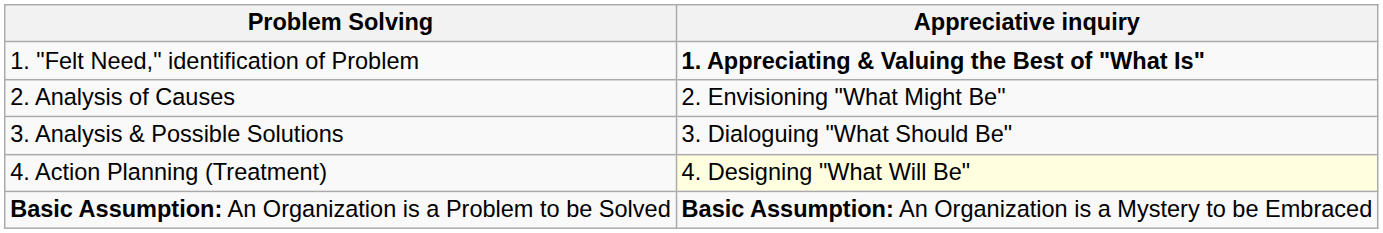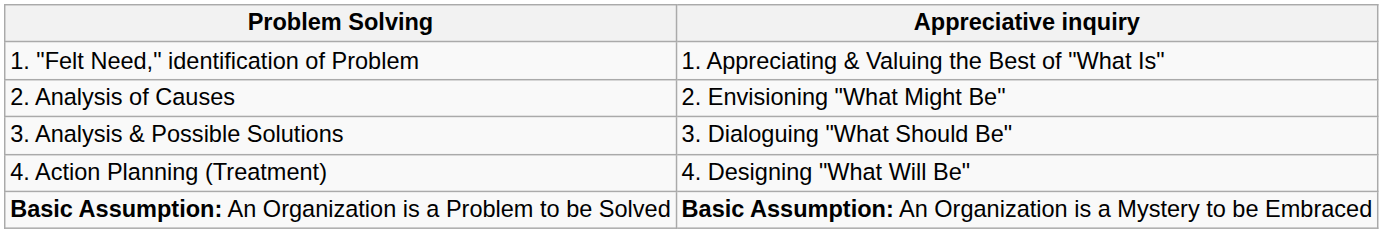(943, 60) bold -> (923, 60) normal
(826, 172) lightyellow background -> (826, 172) no background
